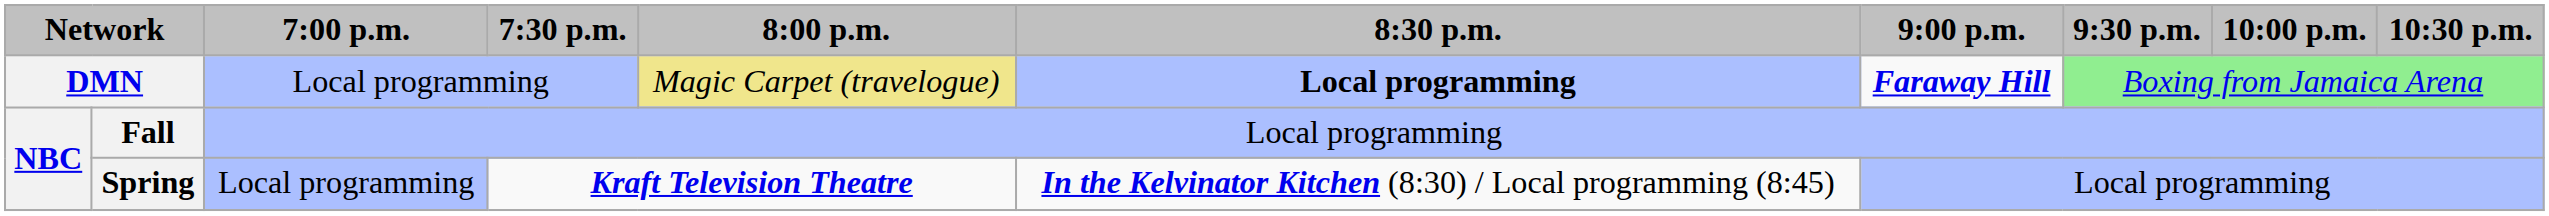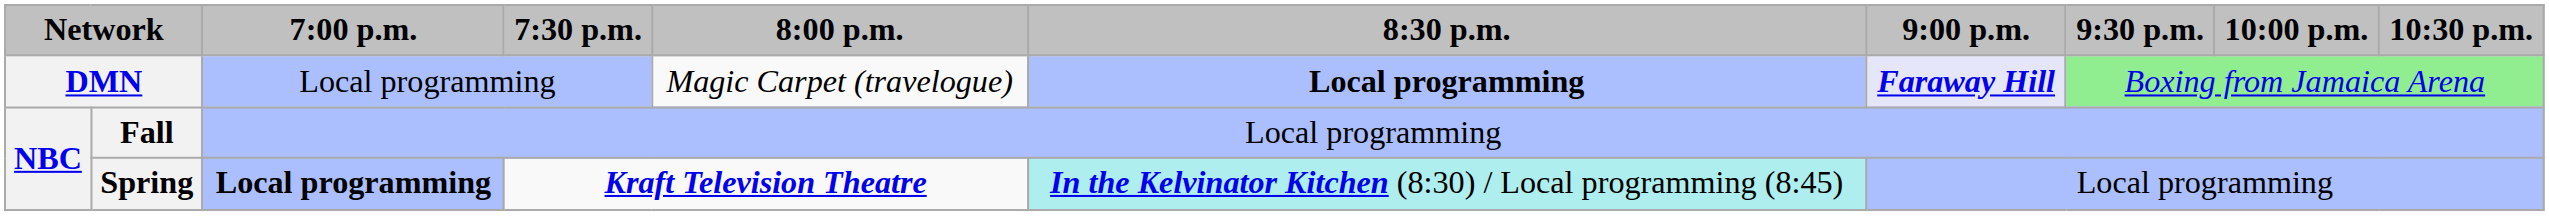(826, 81) khaki background -> (840, 81) no background
(1962, 81) no background -> (1966, 81) lavender background
(346, 183) normal -> (353, 183) bold
(1438, 183) no background -> (1447, 183) paleturquoise background
